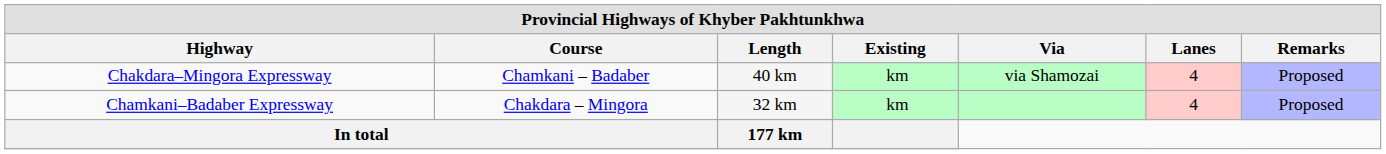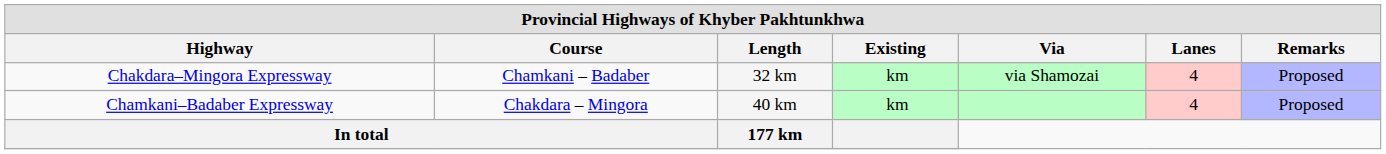(775, 76) 40 km -> (775, 76) 32 km
(775, 105) 32 km -> (775, 105) 40 km
